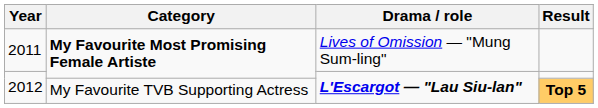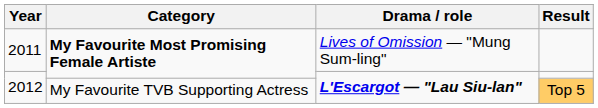(566, 90) bold -> (566, 90) normal
